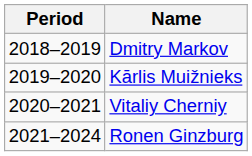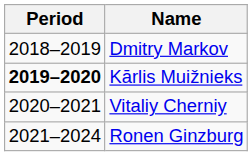(55, 77) normal -> (55, 77) bold
